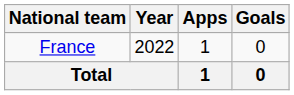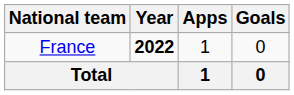(154, 47) normal -> (154, 47) bold
